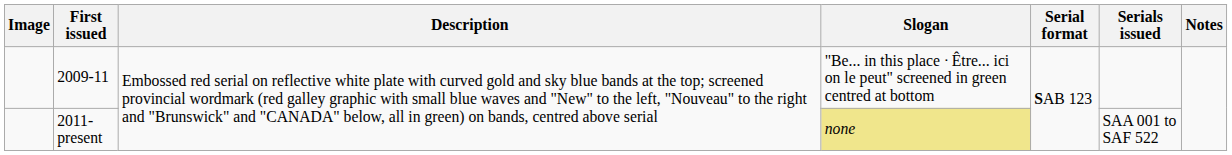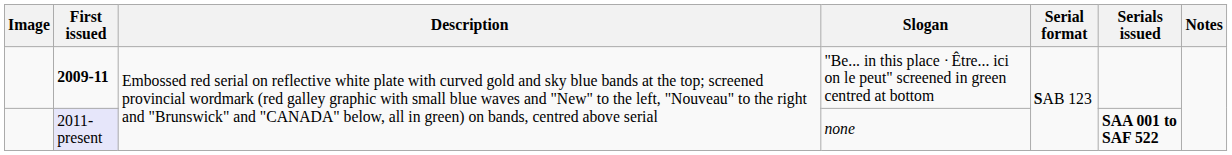(83, 77) normal -> (83, 77) bold
(80, 129) no background -> (80, 129) lavender background
(840, 129) khaki background -> (840, 129) no background
(1139, 129) normal -> (1139, 129) bold
